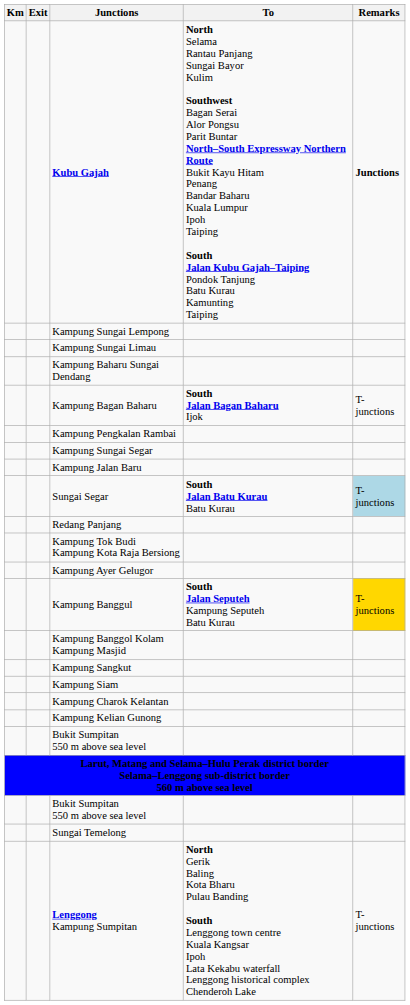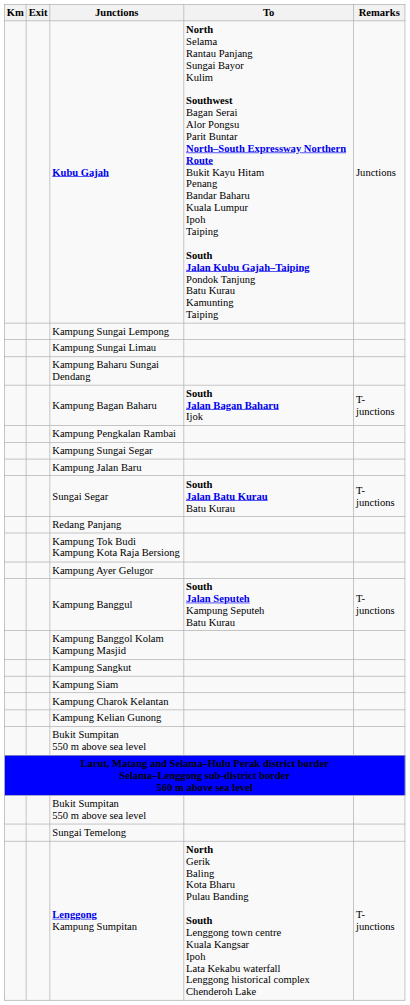(377, 172) bold -> (376, 172) normal
(375, 496) lightblue background -> (375, 496) no background
(375, 604) gold background -> (375, 604) no background
